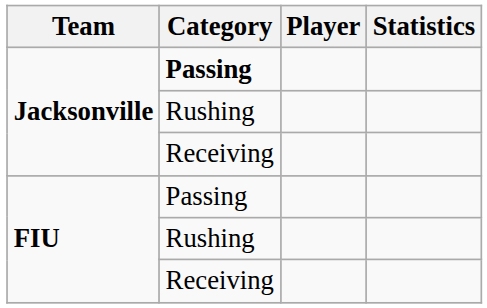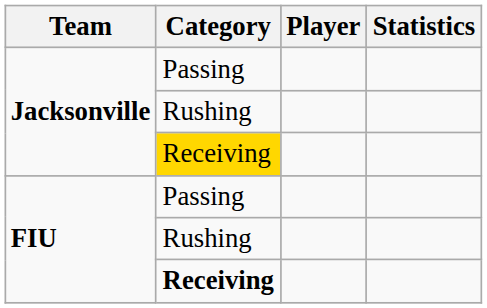(209, 68) bold -> (203, 68) normal
(220, 153) no background -> (217, 153) gold background
(220, 280) normal -> (218, 280) bold
